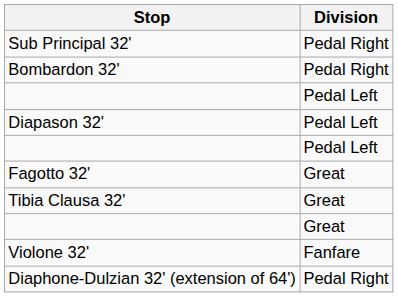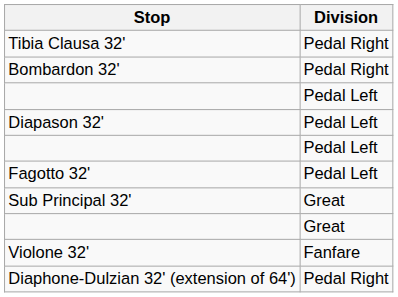(70, 43) Sub Principal 32' -> (67, 43) Tibia Clausa 32'
(324, 174) Great -> (341, 174) Pedal Left
(67, 200) Tibia Clausa 32' -> (70, 200) Sub Principal 32'
